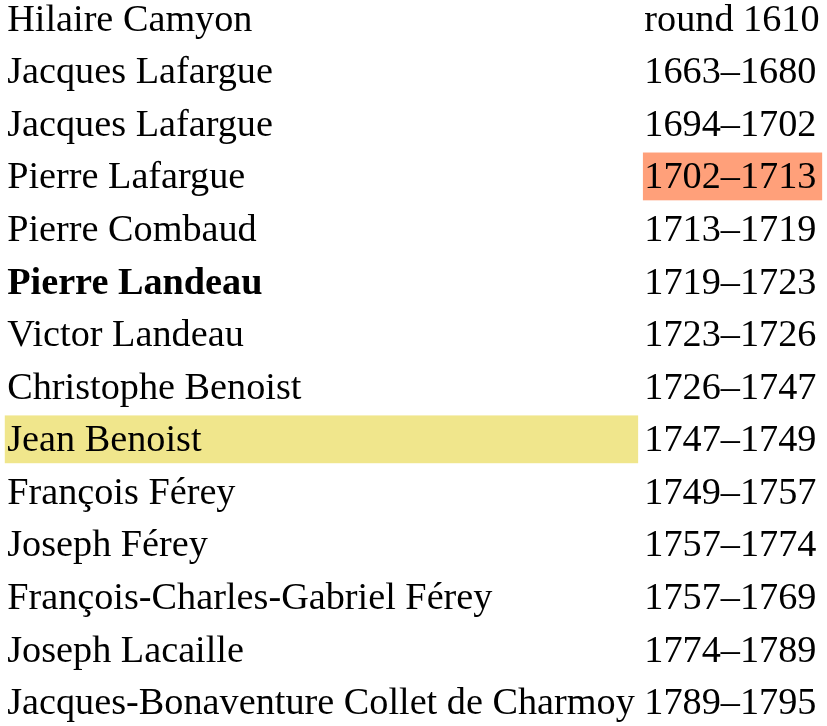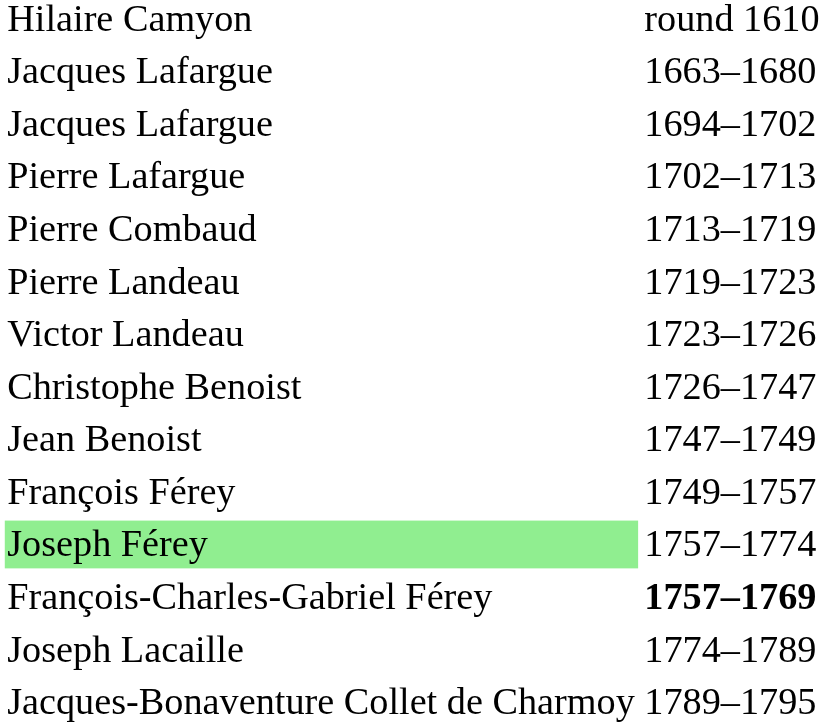(730, 175) lightsalmon background -> (730, 175) no background
(135, 280) bold -> (123, 280) normal
(104, 438) khaki background -> (104, 438) no background
(108, 543) no background -> (108, 543) lightgreen background
(730, 596) normal -> (730, 596) bold
